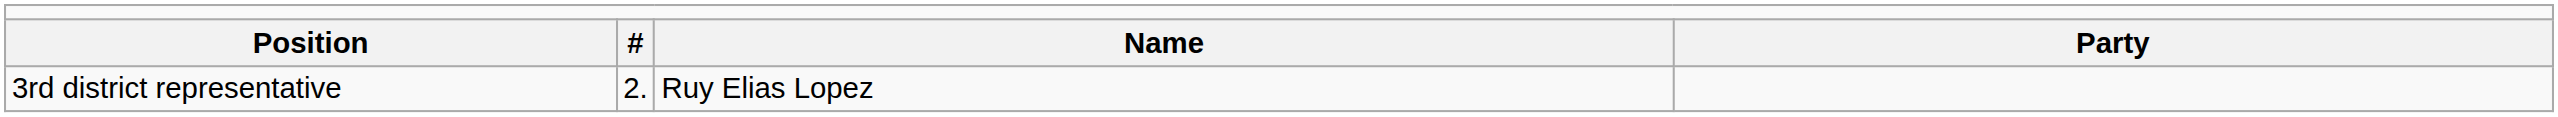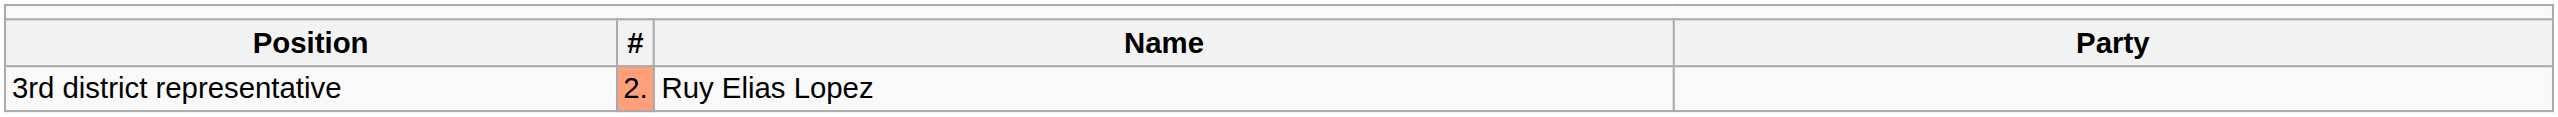(635, 89) no background -> (635, 89) lightsalmon background
